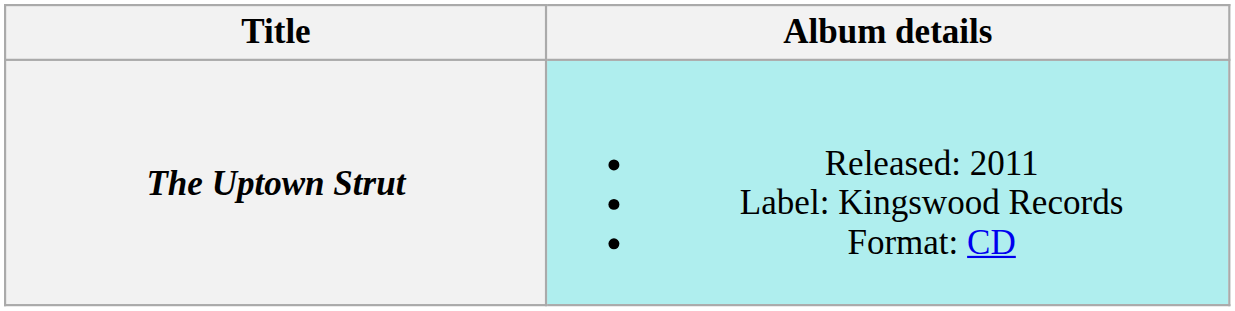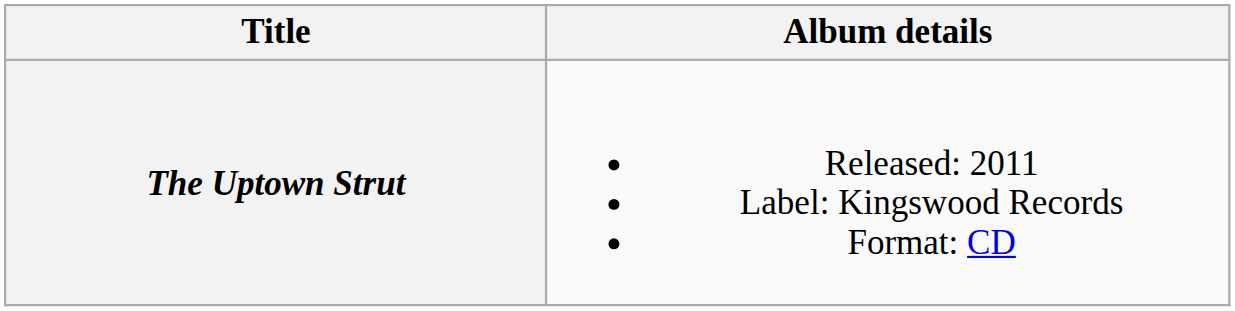(888, 202) paleturquoise background -> (888, 202) no background
